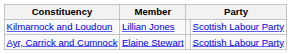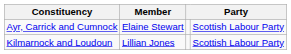rows swapped: (59, 27) <-> (62, 42)
